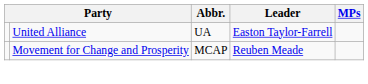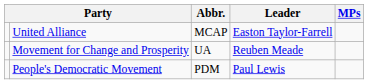(203, 32) UA -> (211, 32) MCAP
(211, 50) MCAP -> (203, 50) UA
+ row: (87, 69)
